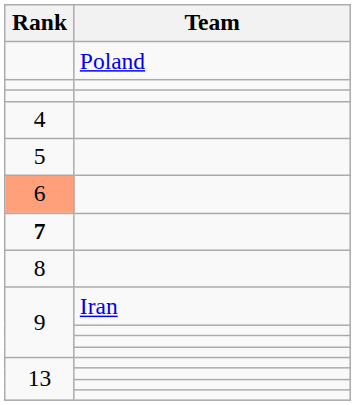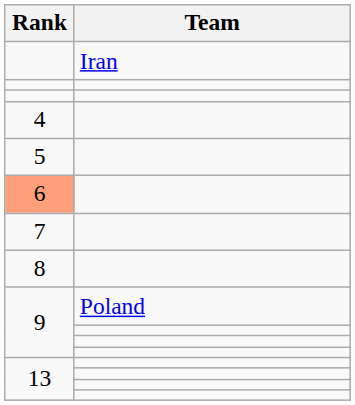(112, 60) Poland -> (99, 60) Iran
(40, 231) bold -> (40, 231) normal
(99, 305) Iran -> (112, 305) Poland
